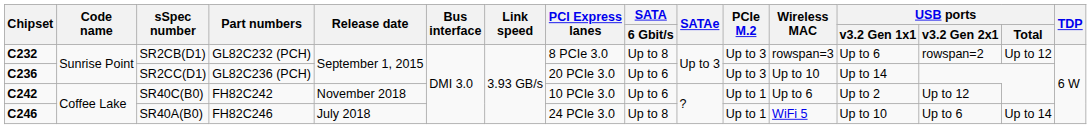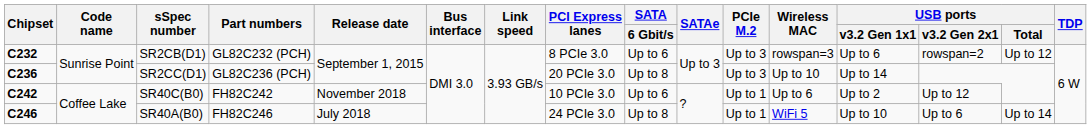(648, 54) Up to 8 -> (648, 54) Up to 6
(648, 74) Up to 6 -> (648, 74) Up to 8
